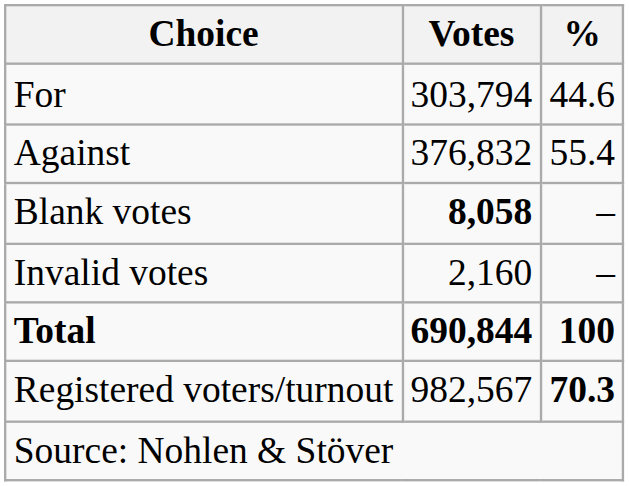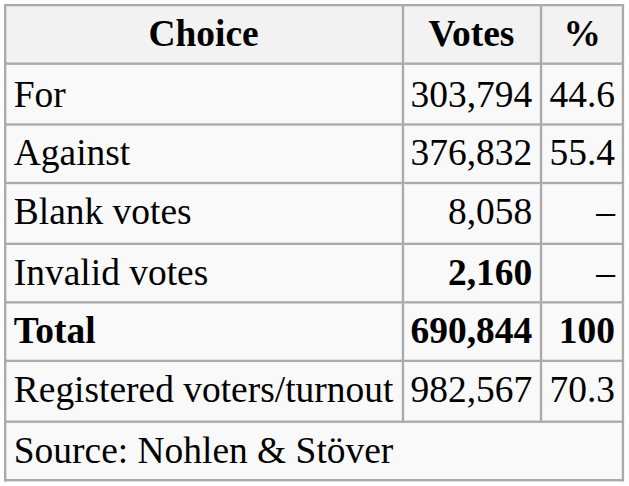(490, 212) bold -> (490, 212) normal
(490, 271) normal -> (490, 271) bold
(582, 390) bold -> (582, 390) normal
